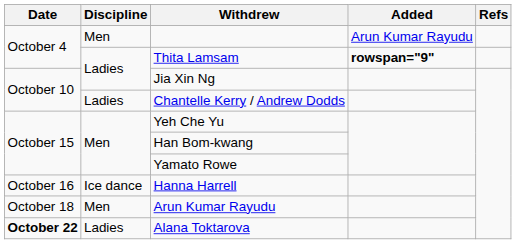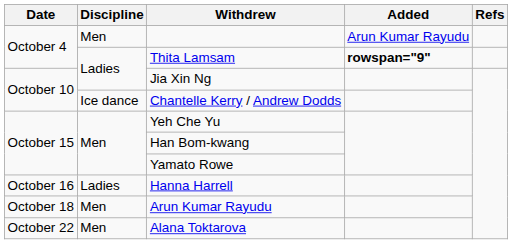(104, 100) Ladies -> (109, 100) Ice dance
(113, 185) Ice dance -> (100, 185) Ladies
(43, 228) bold -> (41, 228) normal
(104, 228) Ladies -> (93, 228) Men
